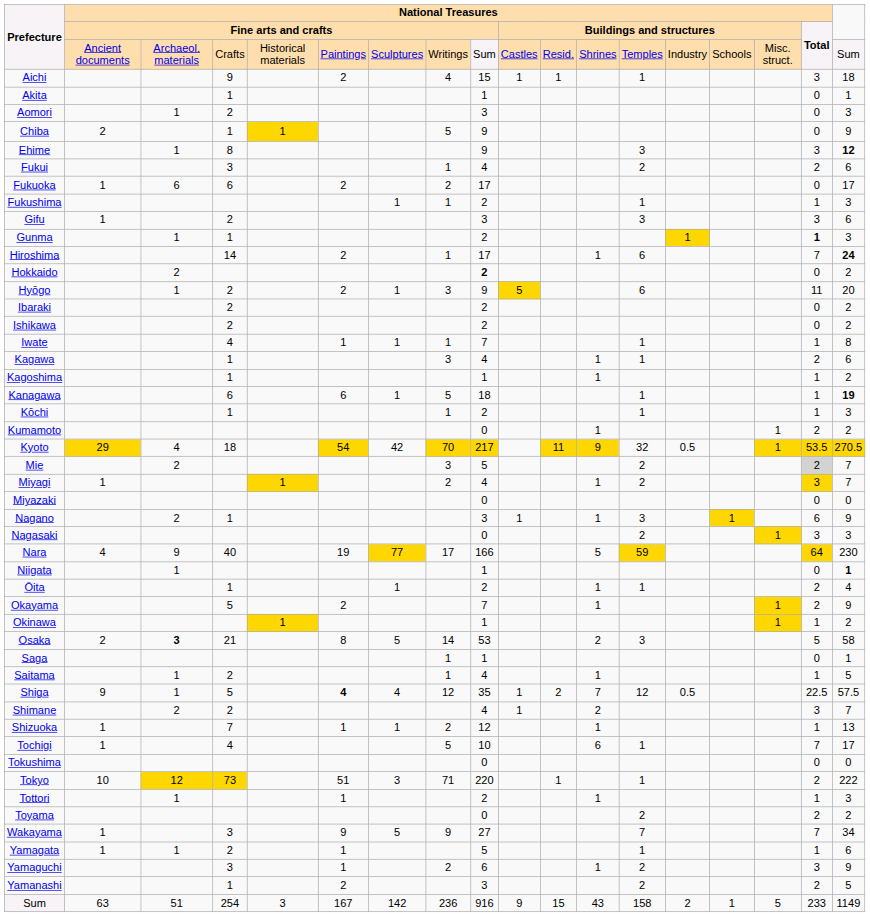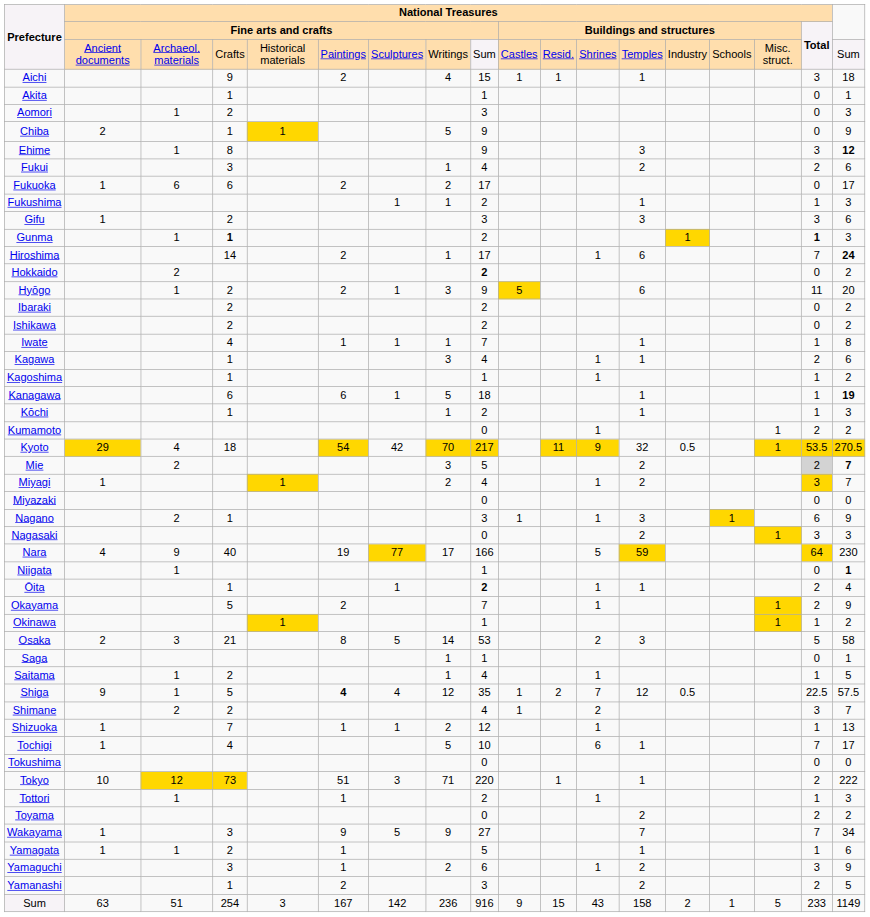(230, 237) normal -> (230, 237) bold
(848, 465) normal -> (848, 465) bold
(484, 588) normal -> (484, 588) bold
(177, 640) bold -> (177, 640) normal
